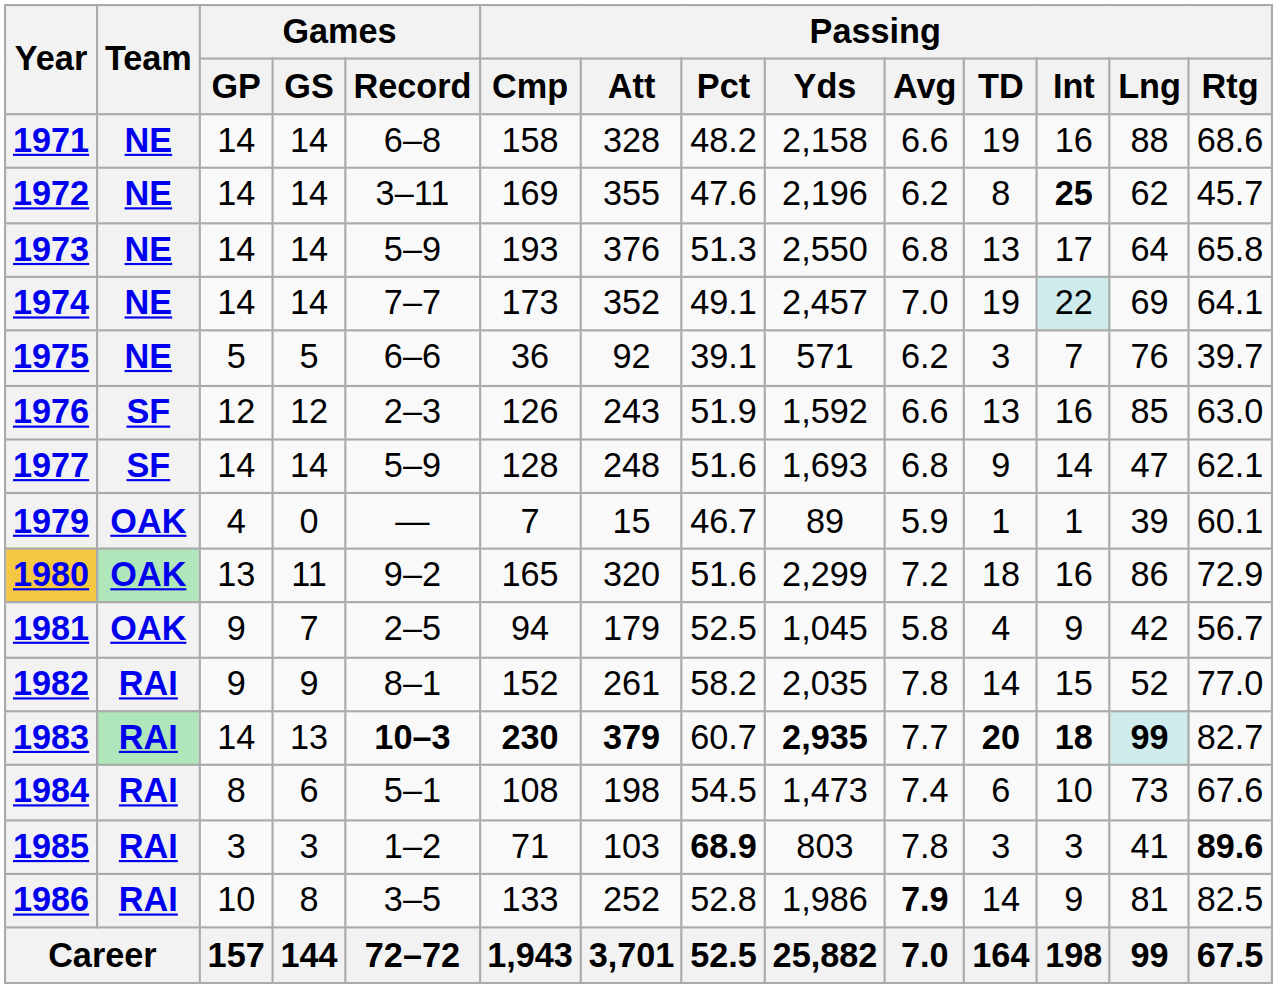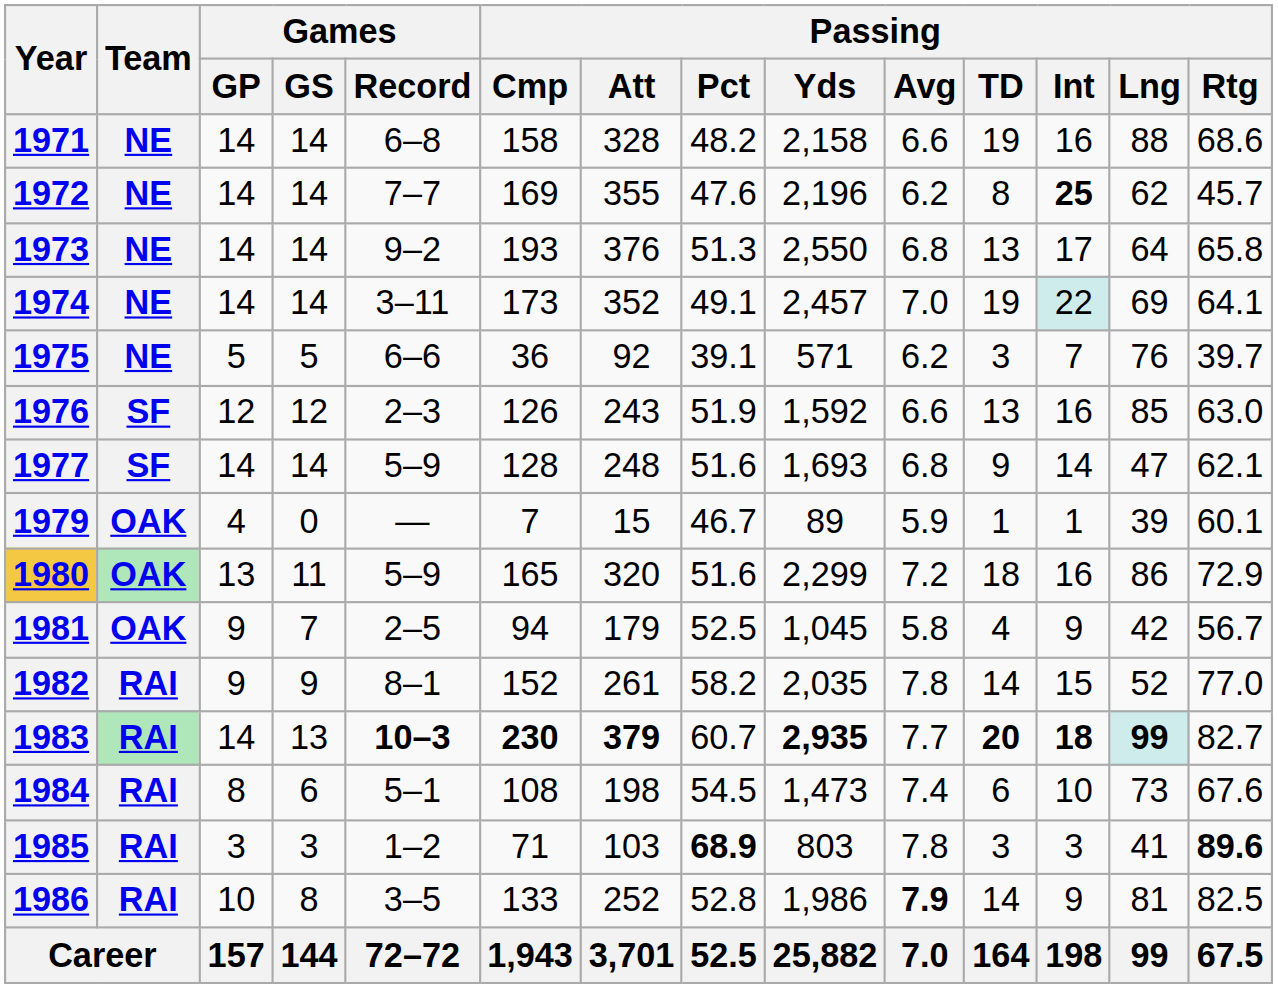(412, 194) 3–11 -> (412, 194) 7–7
(412, 248) 5–9 -> (412, 248) 9–2
(412, 303) 7–7 -> (412, 303) 3–11
(412, 574) 9–2 -> (412, 574) 5–9
